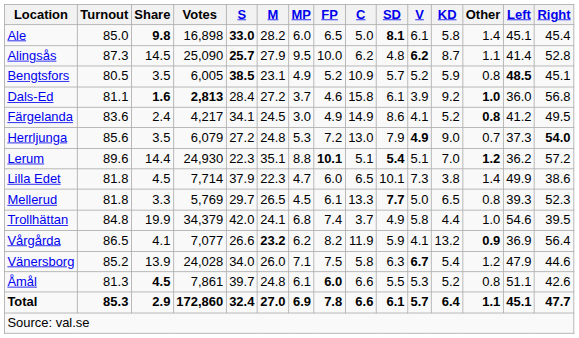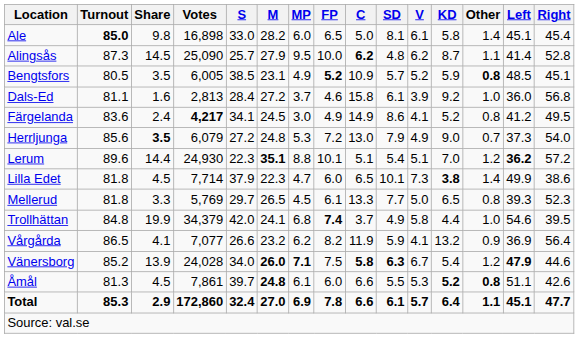(116, 35) normal -> (116, 35) bold
(161, 35) bold -> (161, 35) normal
(242, 35) bold -> (242, 35) normal
(396, 35) bold -> (396, 35) normal
(242, 55) bold -> (242, 55) normal
(364, 55) normal -> (364, 55) bold
(420, 55) bold -> (420, 55) normal
(242, 76) bold -> (242, 76) normal
(333, 76) normal -> (333, 76) bold
(491, 76) normal -> (491, 76) bold
(519, 76) bold -> (519, 76) normal
(161, 96) bold -> (161, 96) normal
(207, 96) bold -> (207, 96) normal
(491, 96) bold -> (491, 96) normal
(207, 117) normal -> (207, 117) bold
(491, 117) bold -> (491, 117) normal
(161, 138) normal -> (161, 138) bold
(420, 138) bold -> (420, 138) normal
(558, 138) bold -> (558, 138) normal
(273, 158) normal -> (273, 158) bold
(330, 158) bold -> (330, 158) normal
(396, 158) bold -> (396, 158) normal
(491, 158) bold -> (491, 158) normal
(519, 158) normal -> (519, 158) bold
(451, 179) normal -> (451, 179) bold
(396, 199) bold -> (396, 199) normal
(333, 220) normal -> (333, 220) bold
(273, 240) bold -> (273, 240) normal
(491, 240) bold -> (491, 240) normal
(273, 261) normal -> (273, 261) bold
(302, 261) normal -> (302, 261) bold
(364, 261) normal -> (364, 261) bold
(396, 261) normal -> (396, 261) bold
(420, 261) bold -> (420, 261) normal
(519, 261) normal -> (519, 261) bold
(161, 281) bold -> (161, 281) normal
(273, 281) normal -> (273, 281) bold
(333, 281) bold -> (333, 281) normal
(451, 281) normal -> (451, 281) bold
(491, 281) normal -> (491, 281) bold
